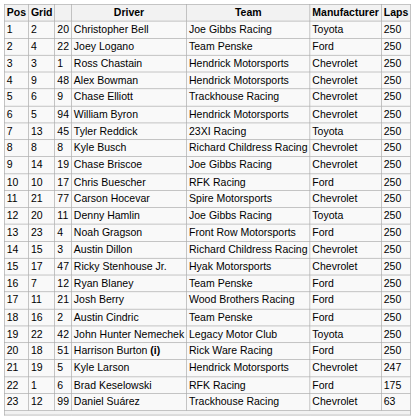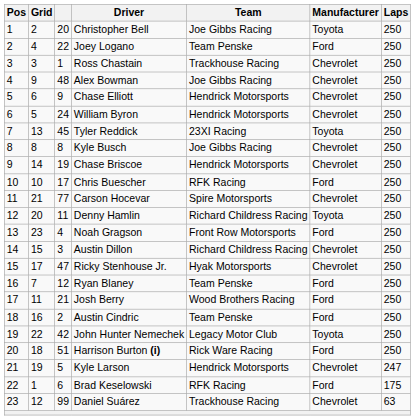(239, 63) Hendrick Motorsports -> (234, 63) Trackhouse Racing
(239, 80) Hendrick Motorsports -> (230, 80) Joe Gibbs Racing
(234, 97) Trackhouse Racing -> (239, 97) Hendrick Motorsports
(63, 114) 94 -> (63, 114) 24
(248, 147) Richard Childress Racing -> (230, 147) Joe Gibbs Racing
(230, 164) Joe Gibbs Racing -> (239, 164) Hendrick Motorsports
(230, 215) Joe Gibbs Racing -> (248, 215) Richard Childress Racing
